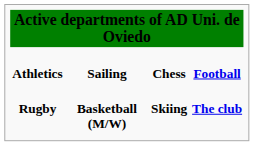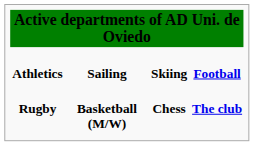(169, 73) Chess -> (169, 73) Skiing
(169, 109) Skiing -> (169, 109) Chess
